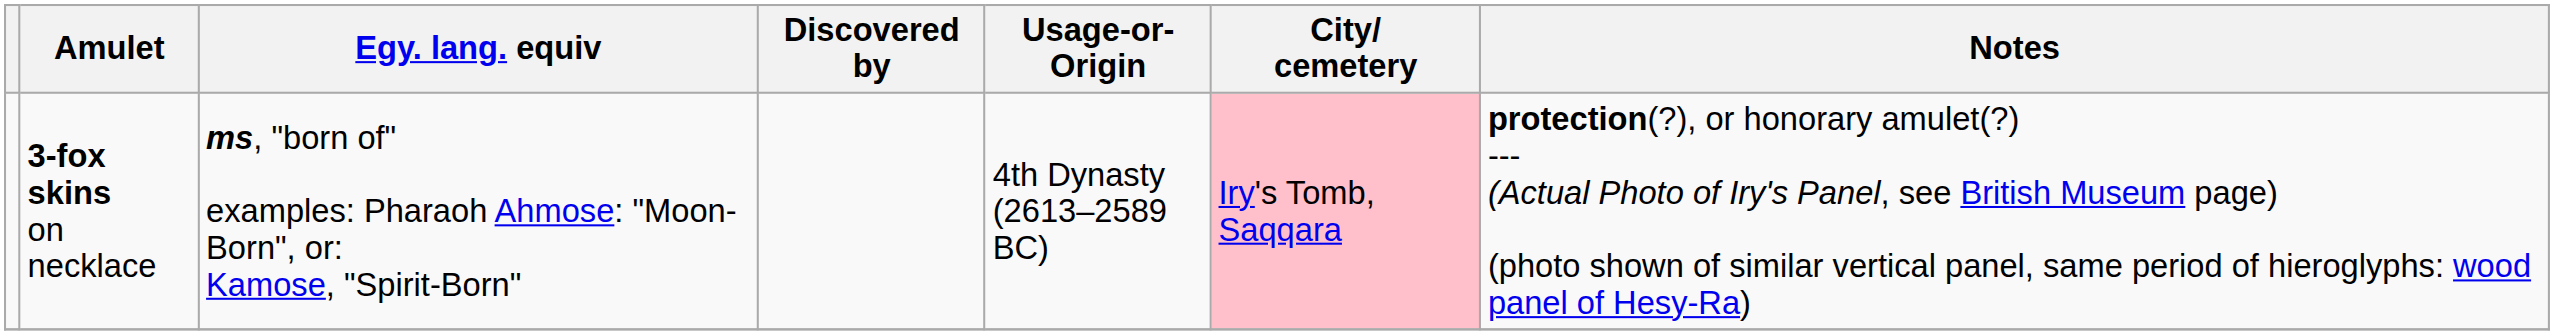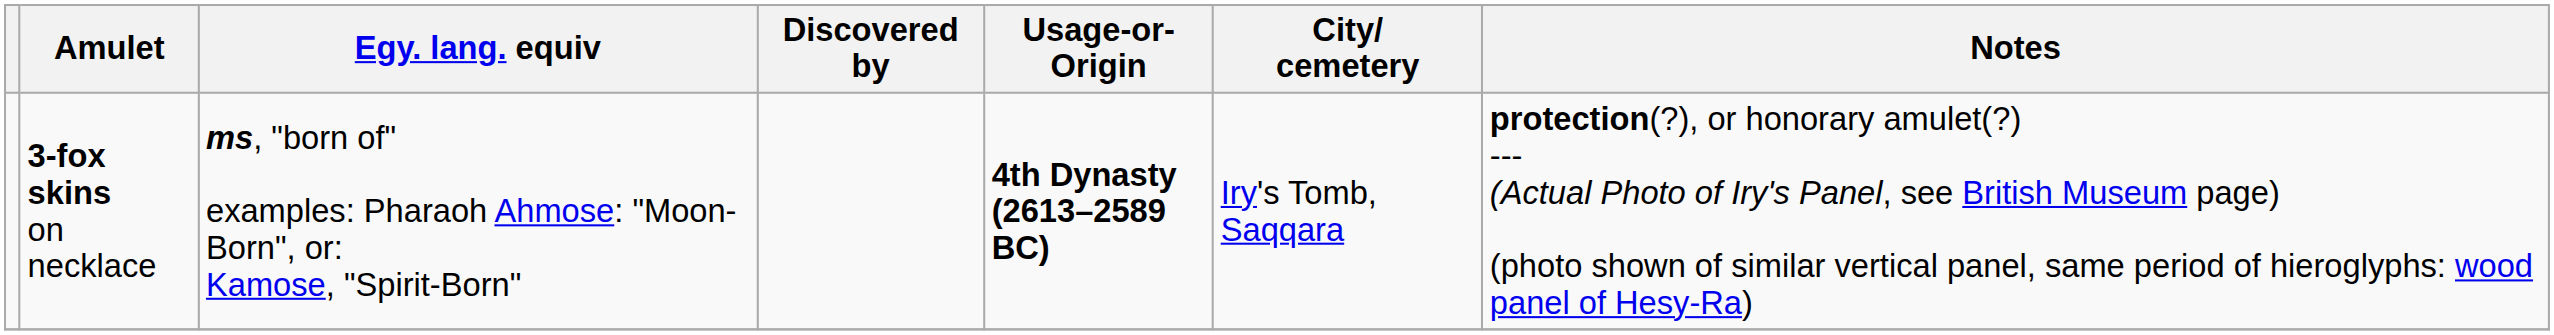(1080, 210) normal -> (1084, 210) bold
(1297, 210) pink background -> (1299, 210) no background
